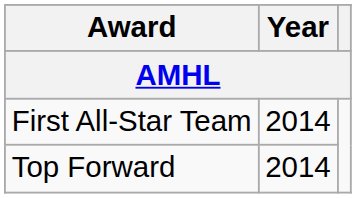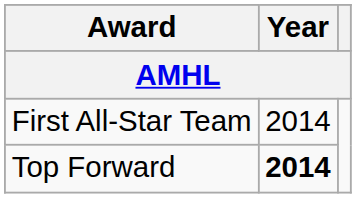(298, 167) normal -> (298, 167) bold
